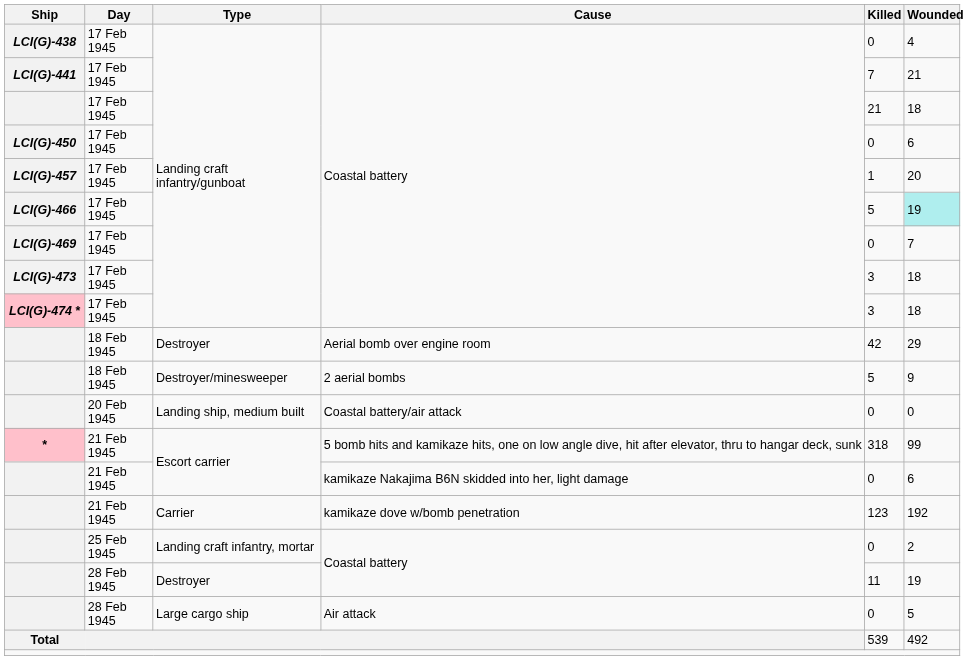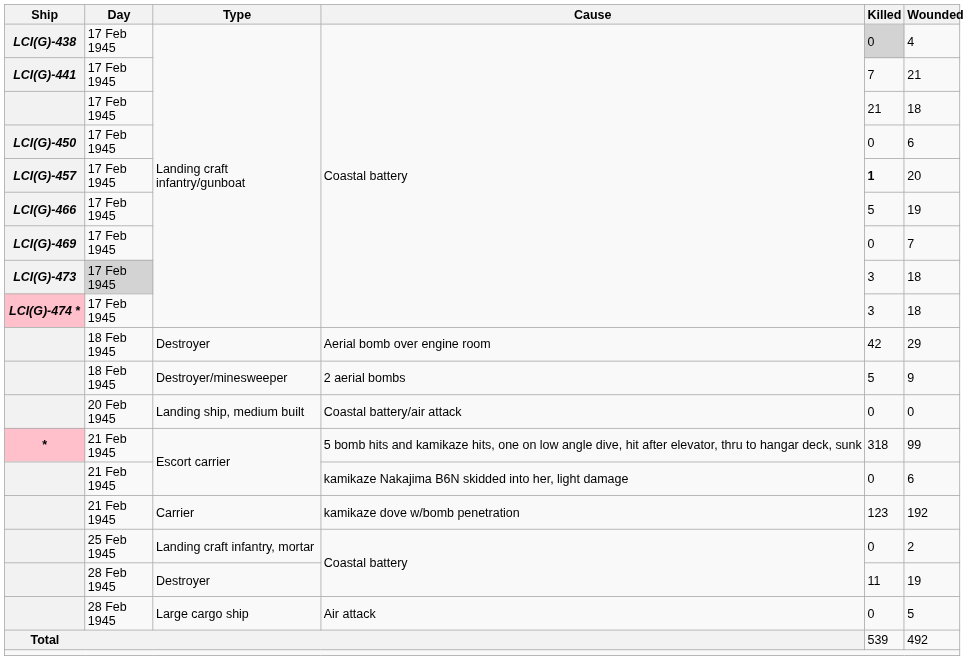(871, 41) no background -> (871, 41) lightgrey background
(871, 176) normal -> (871, 176) bold
(914, 210) paleturquoise background -> (914, 210) no background
(107, 277) no background -> (107, 277) lightgrey background
